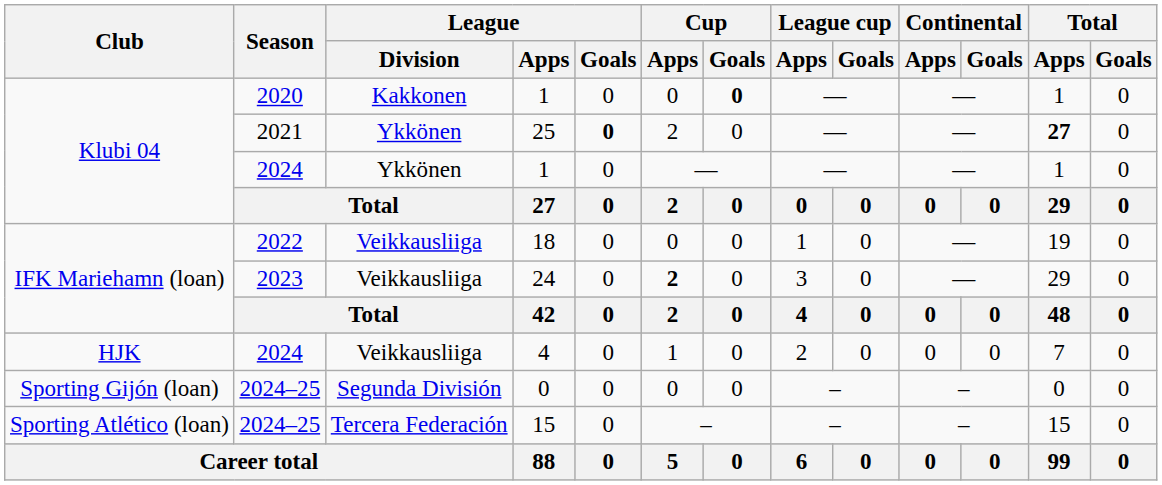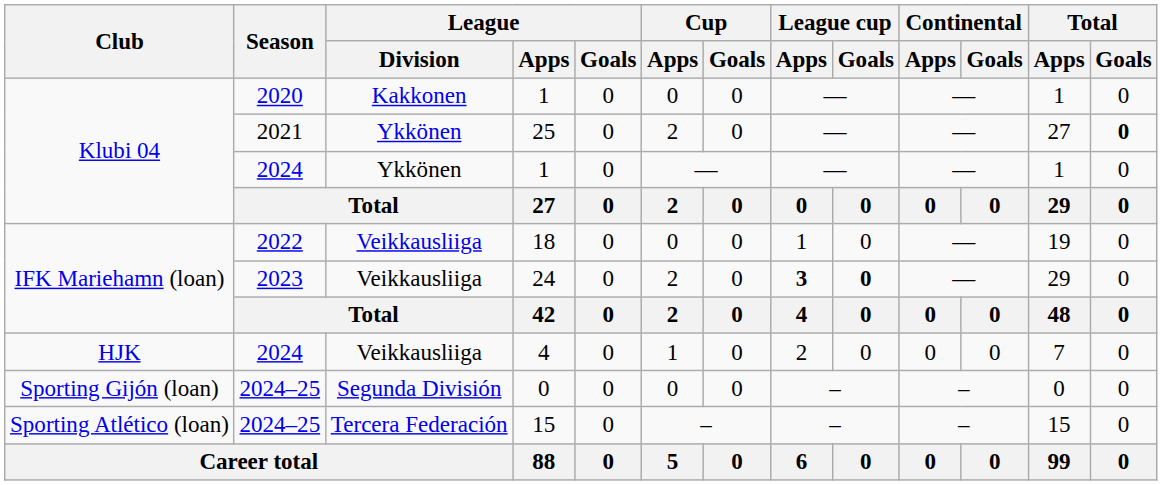(737, 95) bold -> (737, 95) normal
(608, 132) bold -> (608, 132) normal
(1059, 132) bold -> (1059, 132) normal
(1123, 132) normal -> (1123, 132) bold
(673, 278) bold -> (673, 278) normal
(801, 278) normal -> (801, 278) bold
(866, 278) normal -> (866, 278) bold
